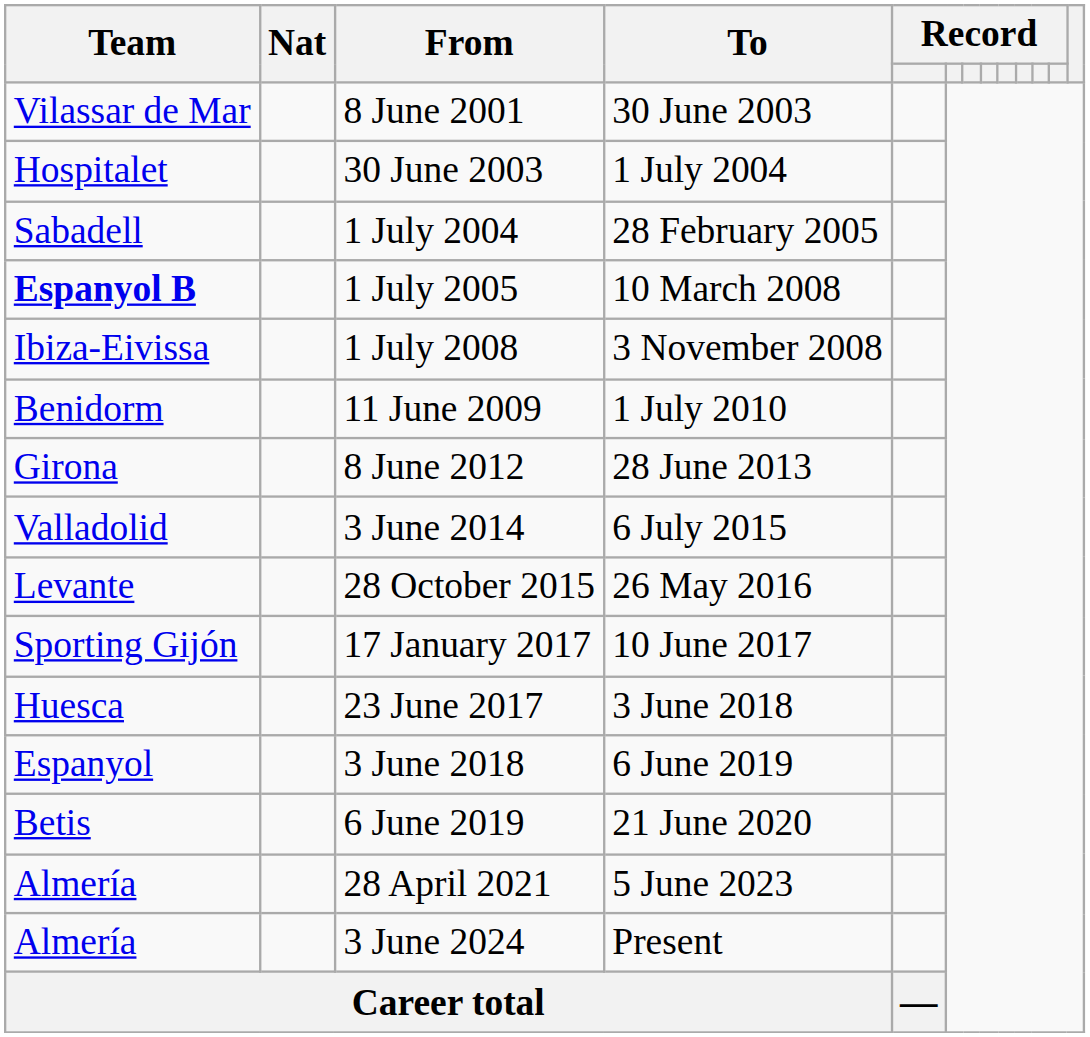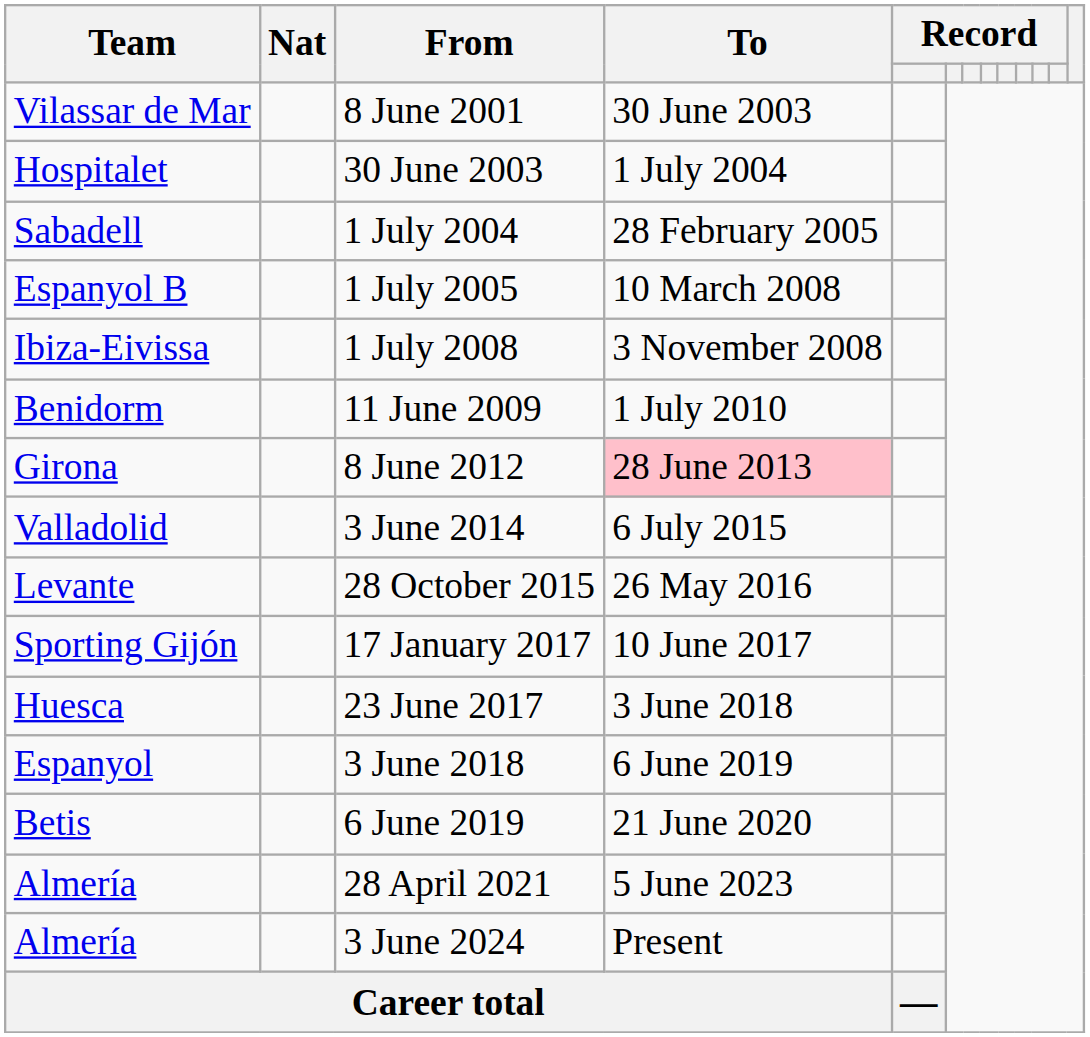(105, 288) bold -> (101, 288) normal
(712, 467) no background -> (712, 467) pink background
